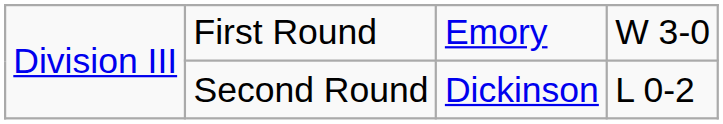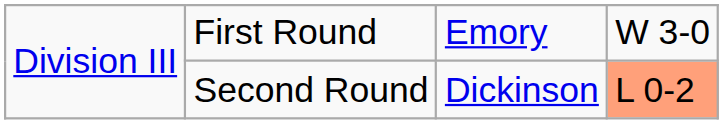(655, 88) no background -> (655, 88) lightsalmon background
